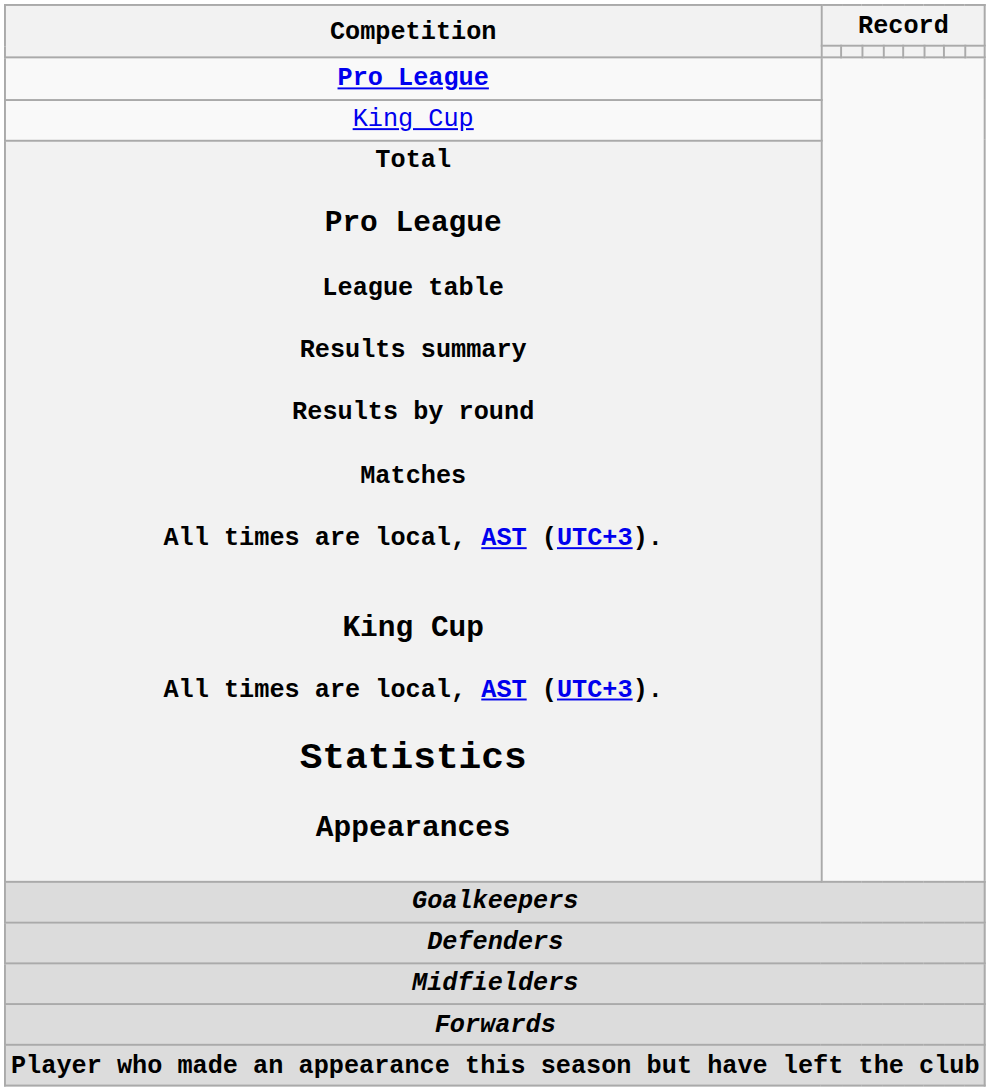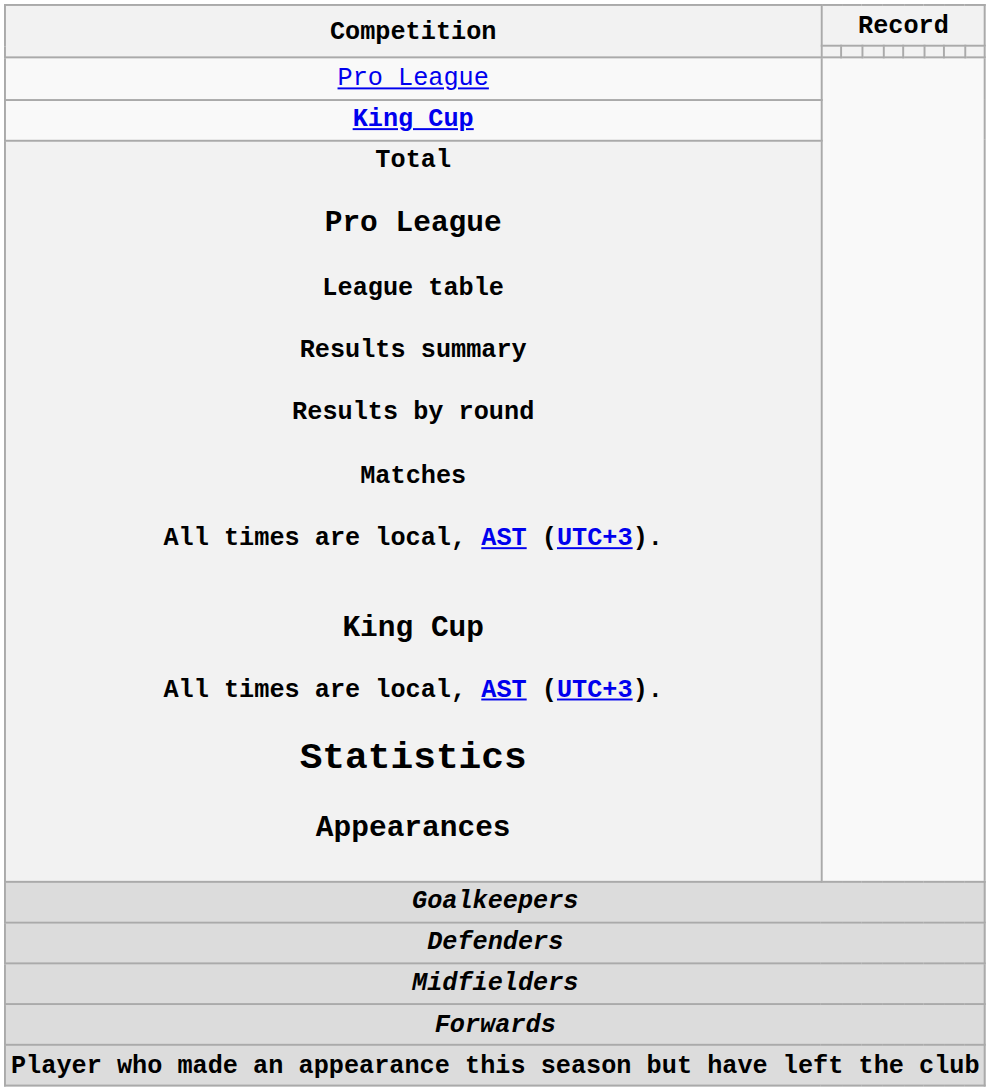(413, 79) bold -> (413, 79) normal
(413, 120) normal -> (413, 120) bold
